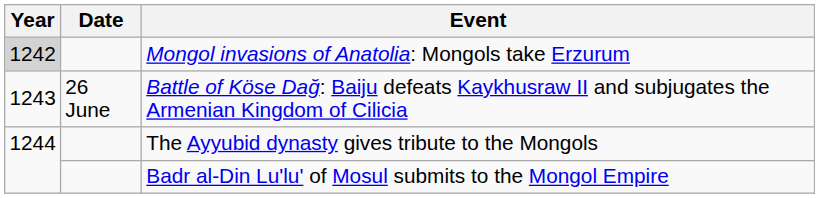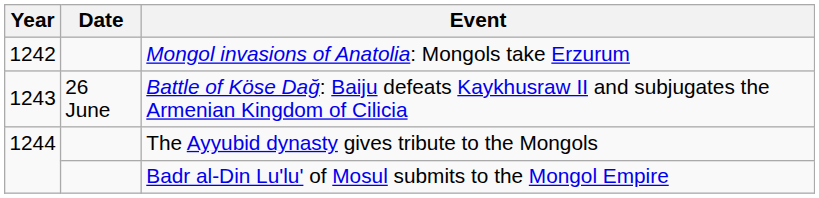(33, 53) lightgrey background -> (33, 53) no background
